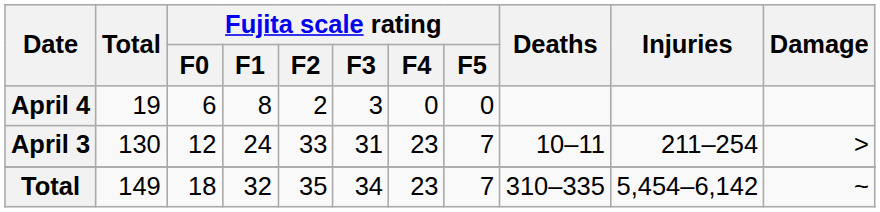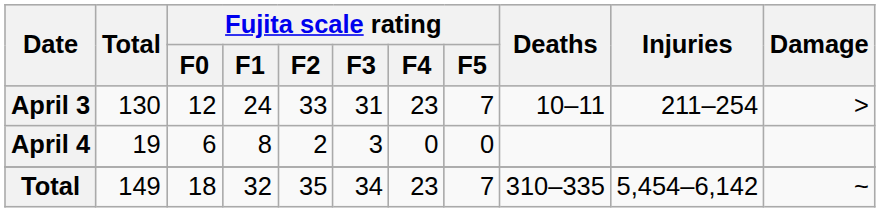rows swapped: (51, 145) <-> (51, 105)
